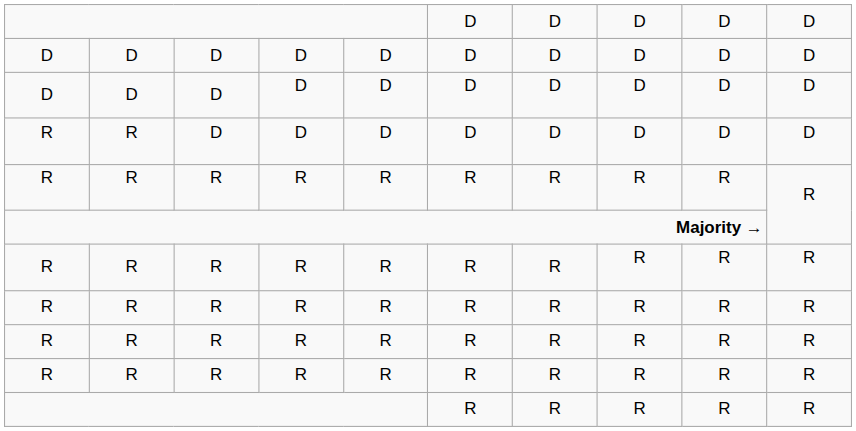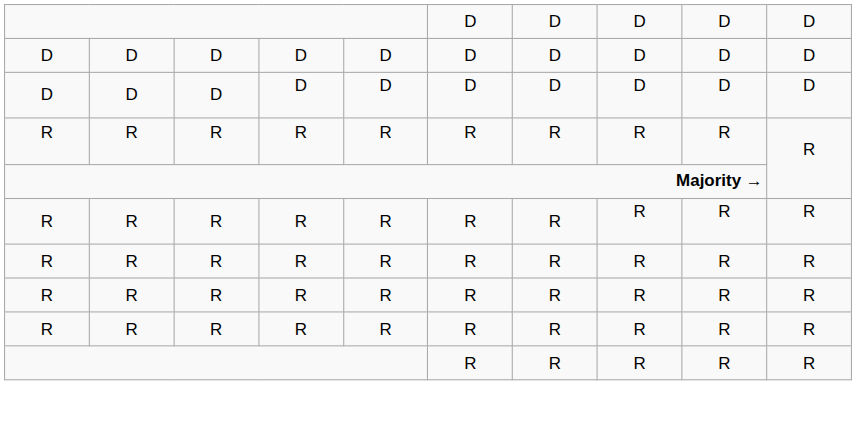- row: (47, 131)
